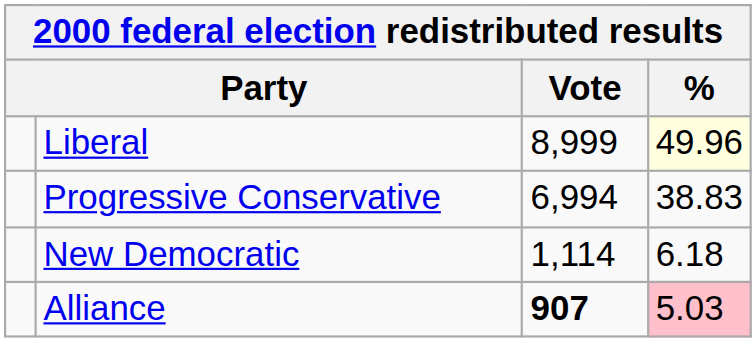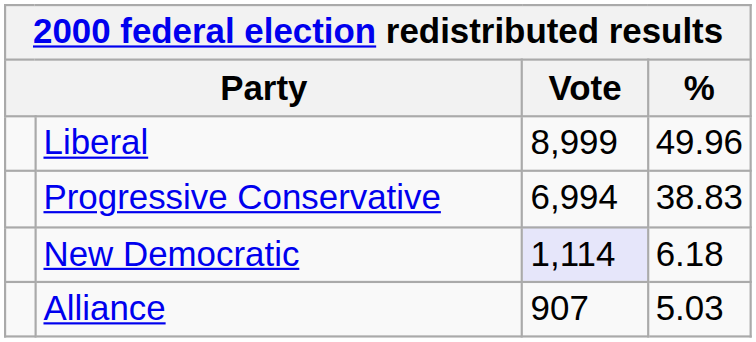(699, 142) lightyellow background -> (699, 142) no background
(573, 253) no background -> (573, 253) lavender background
(560, 308) bold -> (560, 308) normal
(690, 308) pink background -> (690, 308) no background
